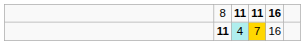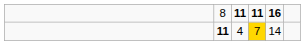(240, 31) paleturquoise background -> (240, 31) no background
(275, 31) 16 -> (275, 31) 14
